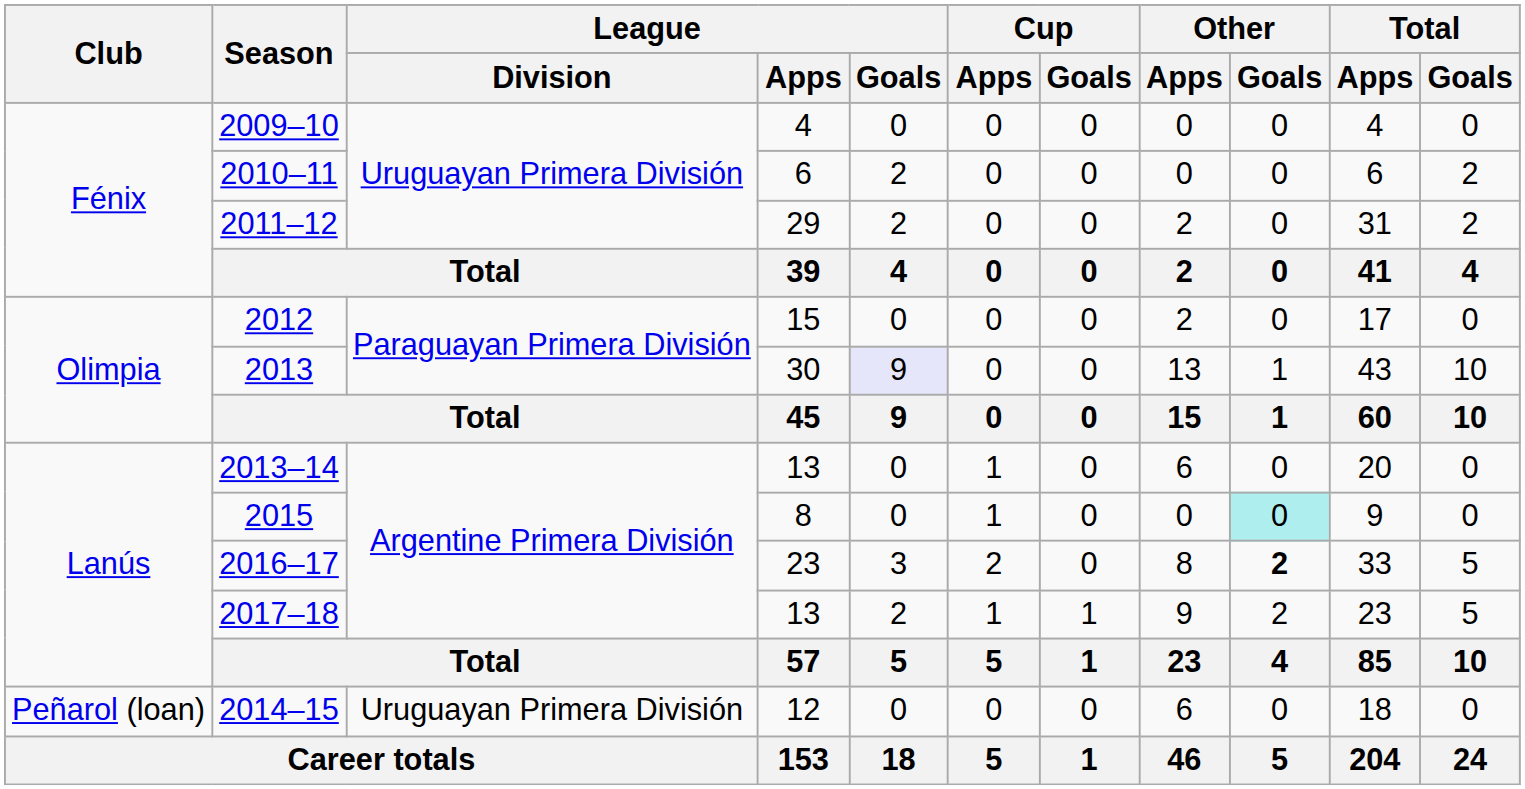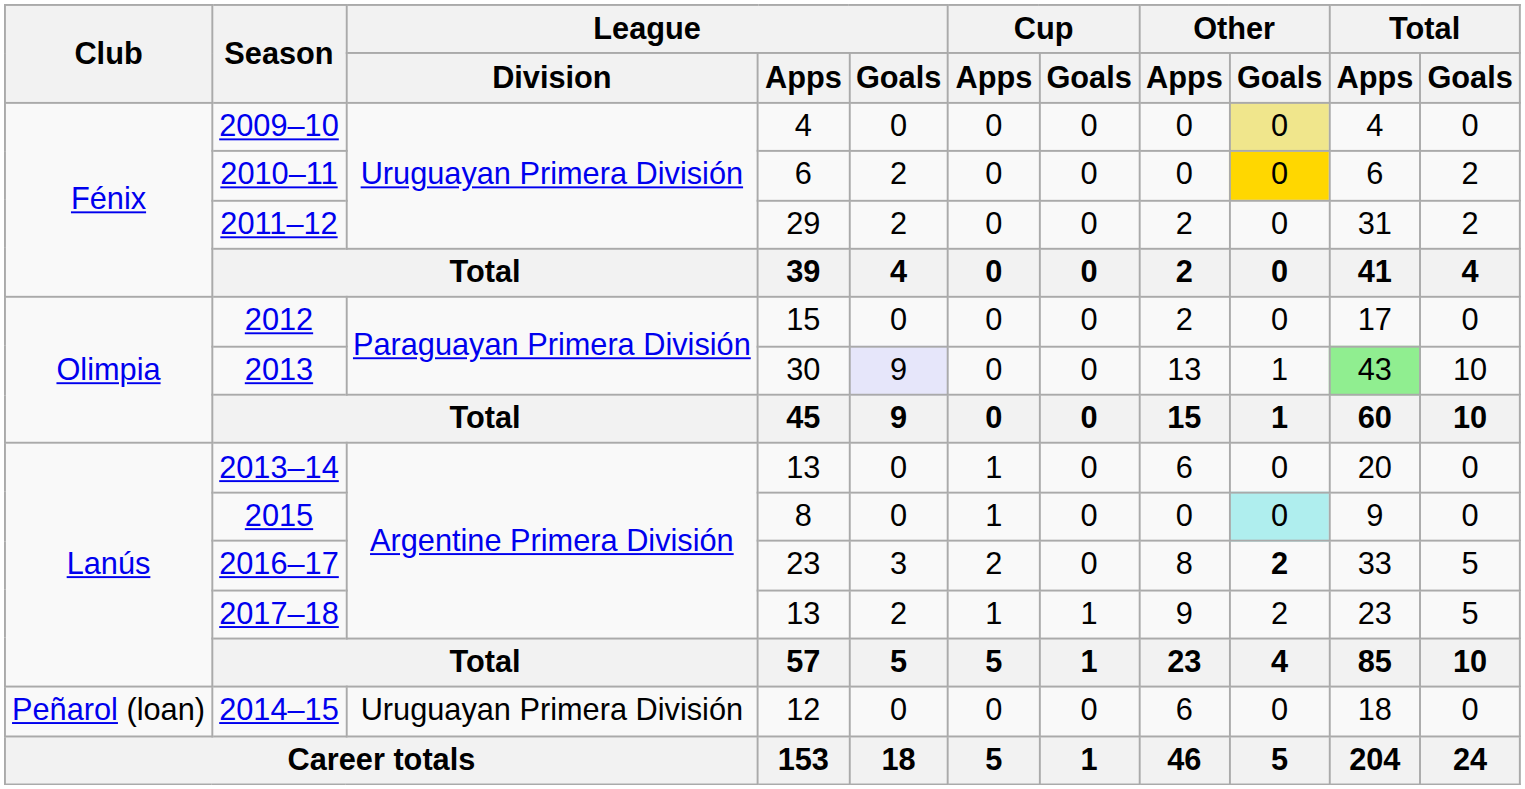(1280, 126) no background -> (1280, 126) khaki background
(1280, 175) no background -> (1280, 175) gold background
(1375, 369) no background -> (1375, 369) lightgreen background
